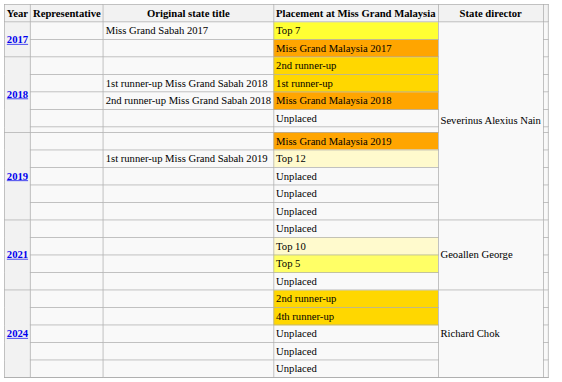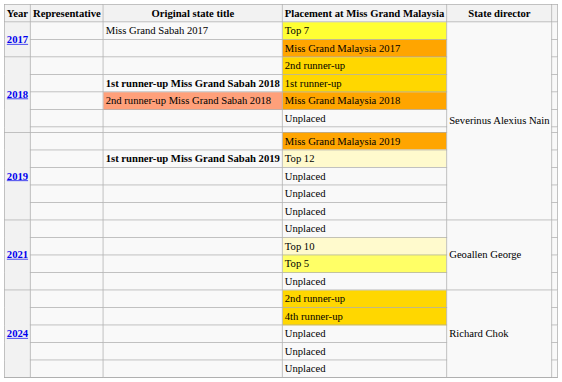(187, 83) normal -> (193, 83) bold
(188, 101) no background -> (188, 101) lightsalmon background
(187, 158) normal -> (193, 158) bold
